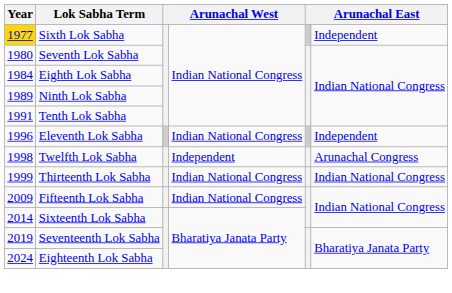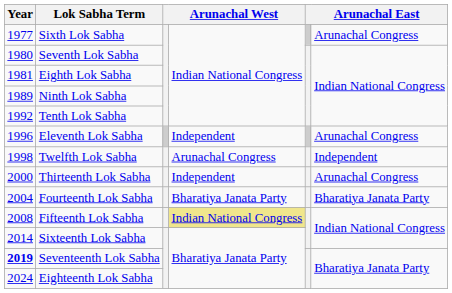(20, 34) gold background -> (20, 34) no background
(346, 34) Independent -> (366, 34) Arunachal Congress
(20, 75) 1984 -> (20, 75) 1981
(20, 116) 1991 -> (20, 116) 1992
(237, 136) Indian National Congress -> (203, 136) Independent
(346, 136) Independent -> (366, 136) Arunachal Congress
(203, 156) Independent -> (224, 156) Arunachal Congress
(366, 156) Arunachal Congress -> (346, 156) Independent
(20, 177) 1999 -> (20, 177) 2000
(237, 177) Indian National Congress -> (203, 177) Independent
(380, 177) Indian National Congress -> (366, 177) Arunachal Congress
+ row: (96, 197)
(20, 197) 2009 -> (20, 217) 2008
(237, 197) no background -> (237, 217) khaki background
(20, 237) normal -> (20, 258) bold
